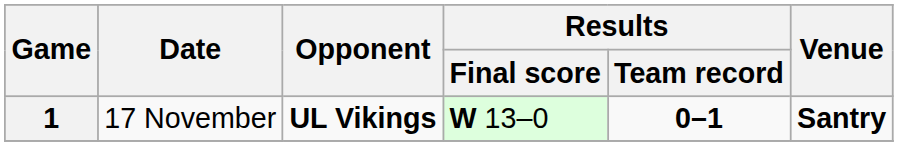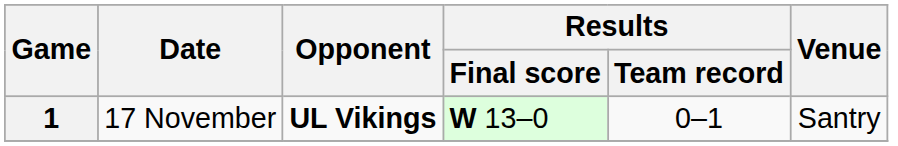(699, 118) bold -> (699, 118) normal
(842, 118) bold -> (839, 118) normal
